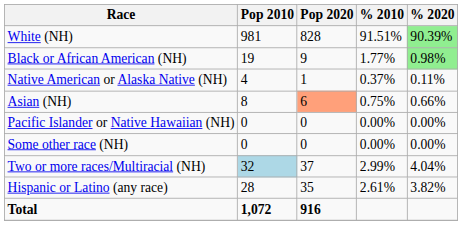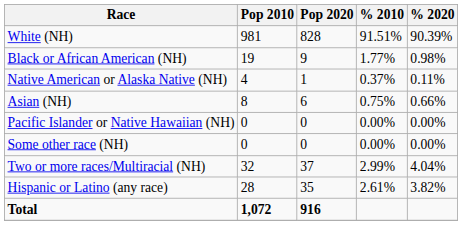(431, 36) lightgreen background -> (431, 36) no background
(428, 58) lightgreen background -> (428, 58) no background
(304, 101) lightsalmon background -> (304, 101) no background
(248, 166) lightblue background -> (248, 166) no background
